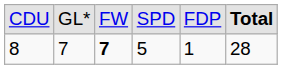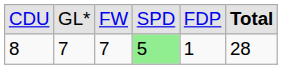(104, 49) bold -> (104, 49) normal
(142, 49) no background -> (142, 49) lightgreen background
